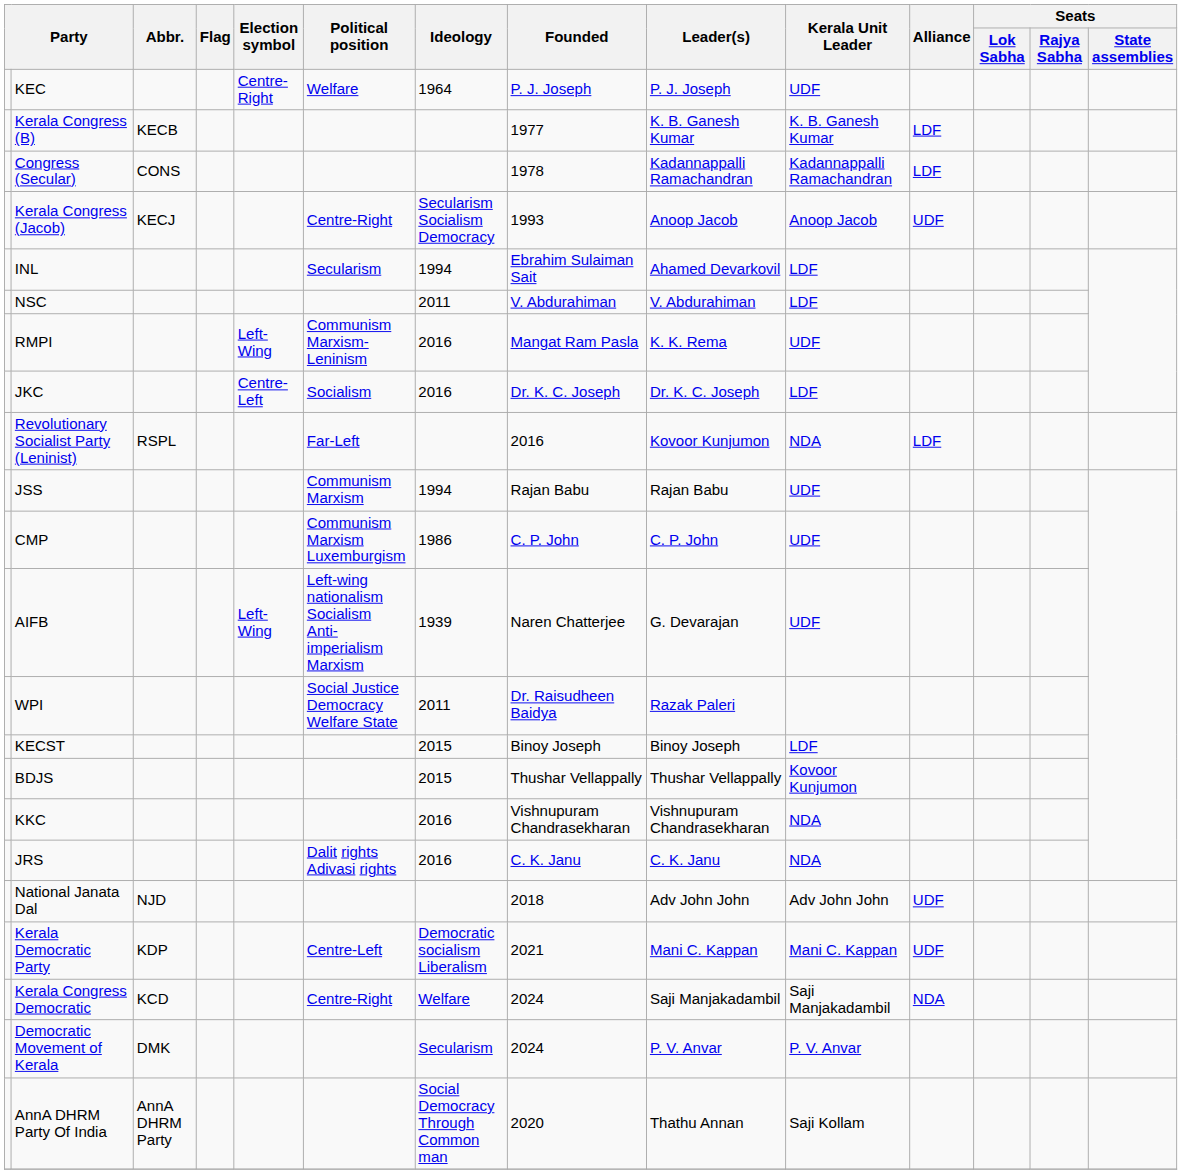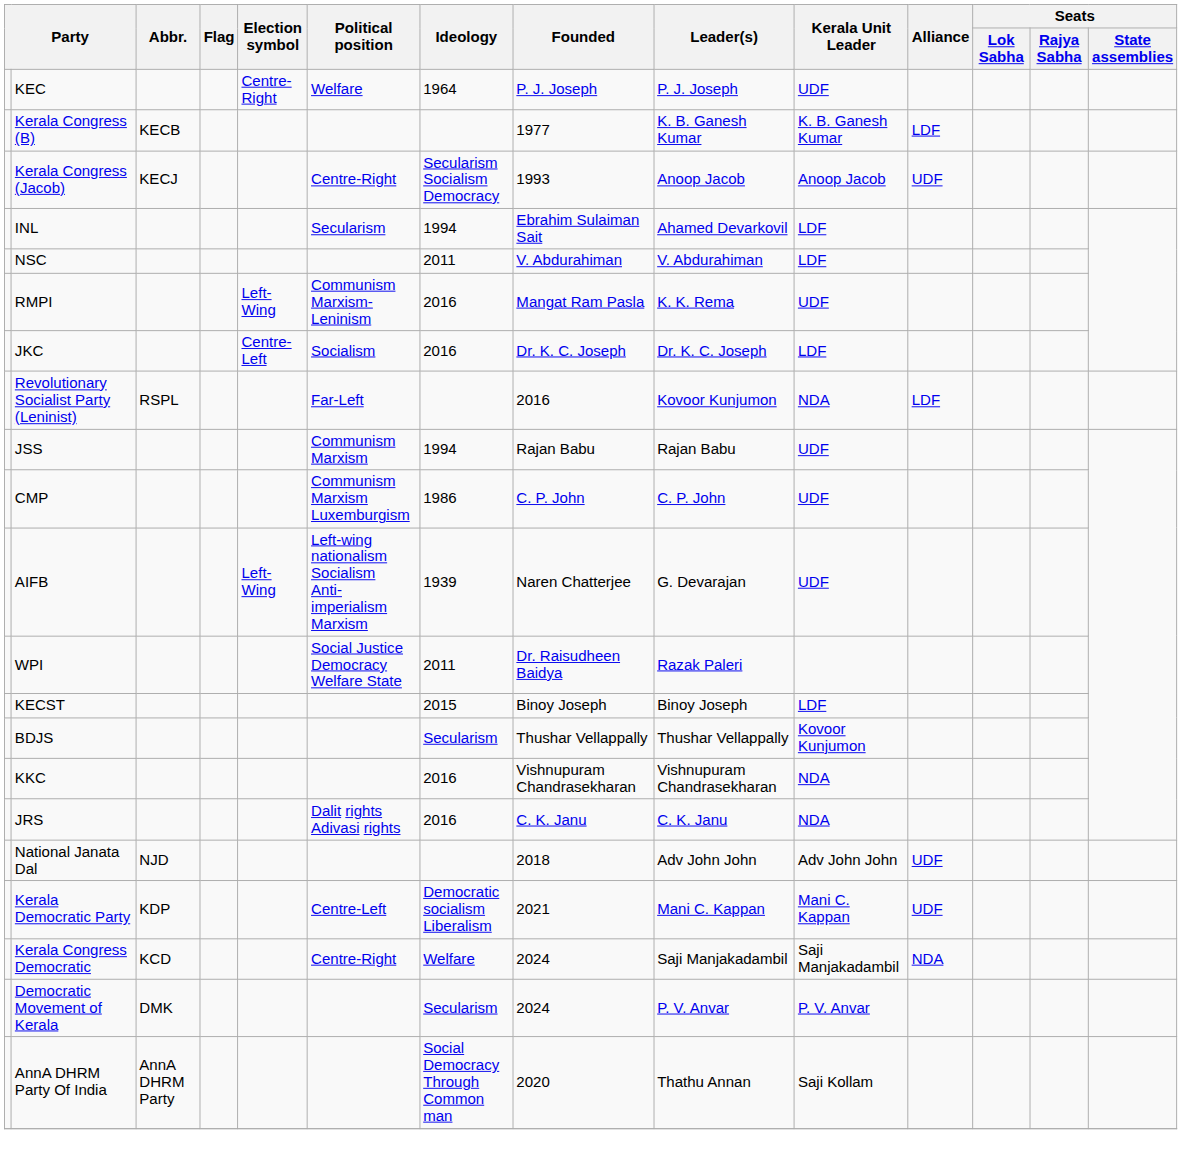- row: (47, 171)
(435, 778) 2015 -> (460, 737) Secularism
